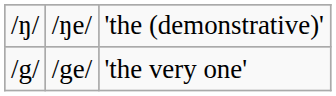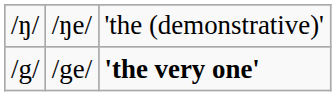(176, 68) normal -> (182, 68) bold
